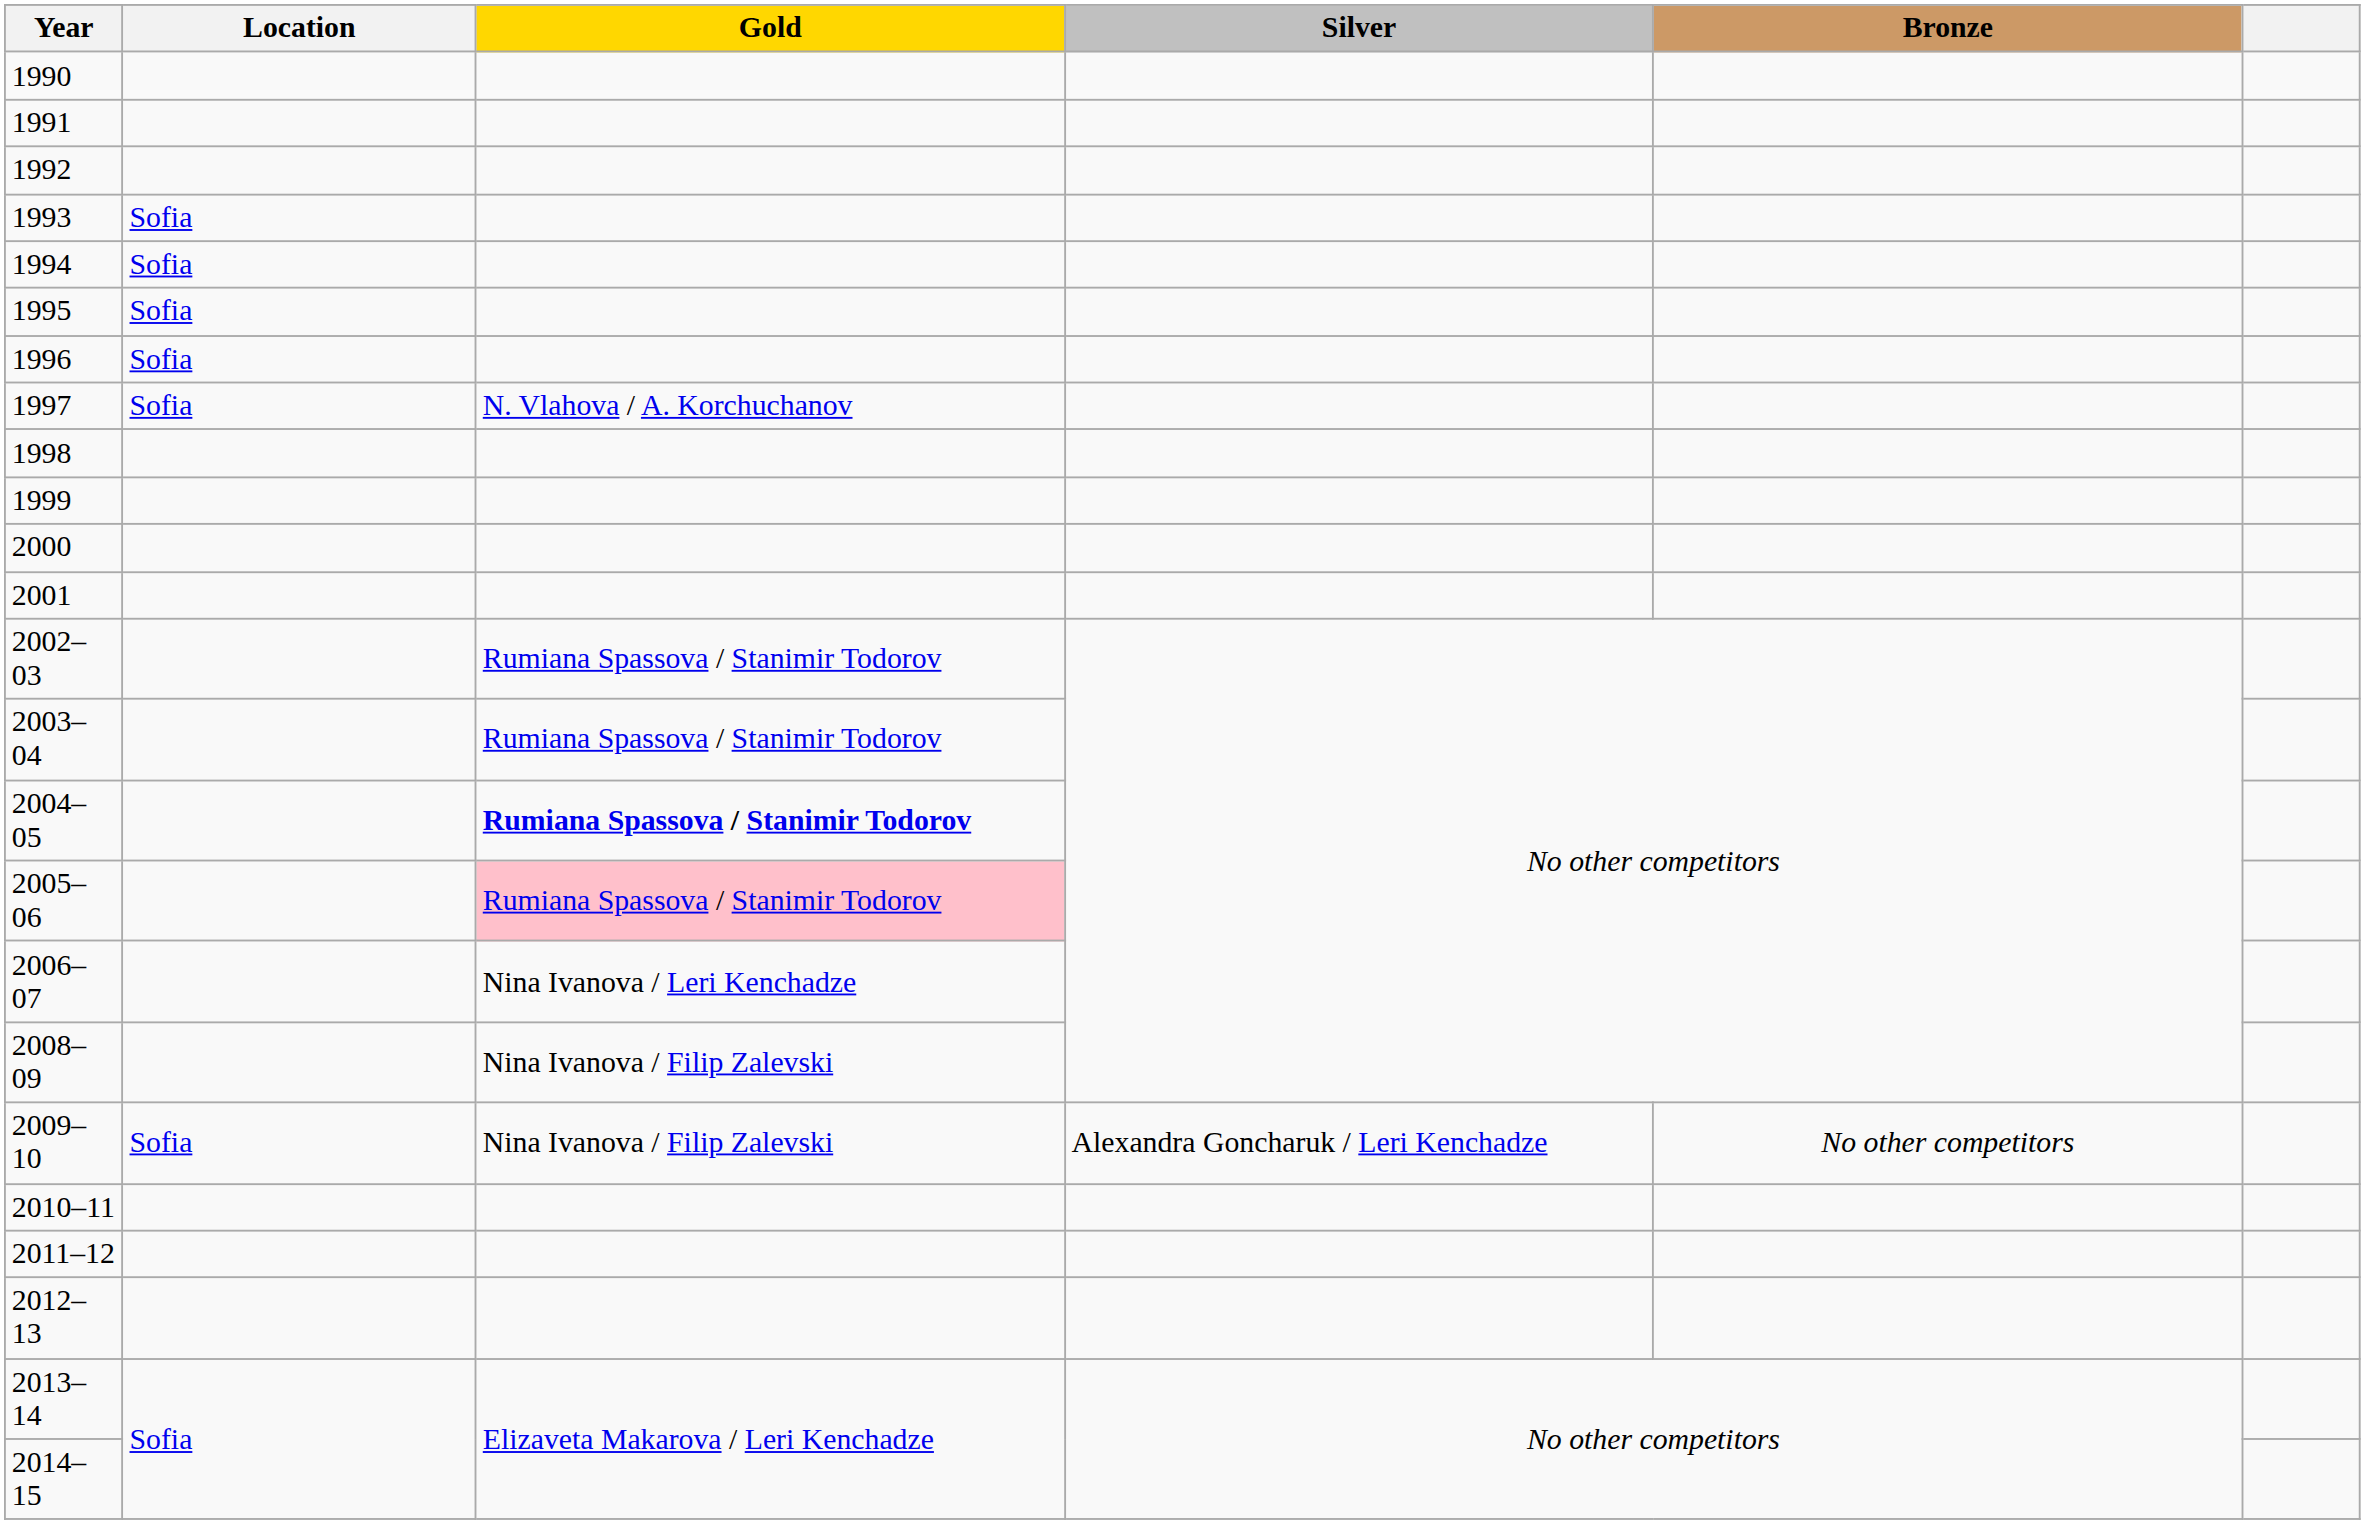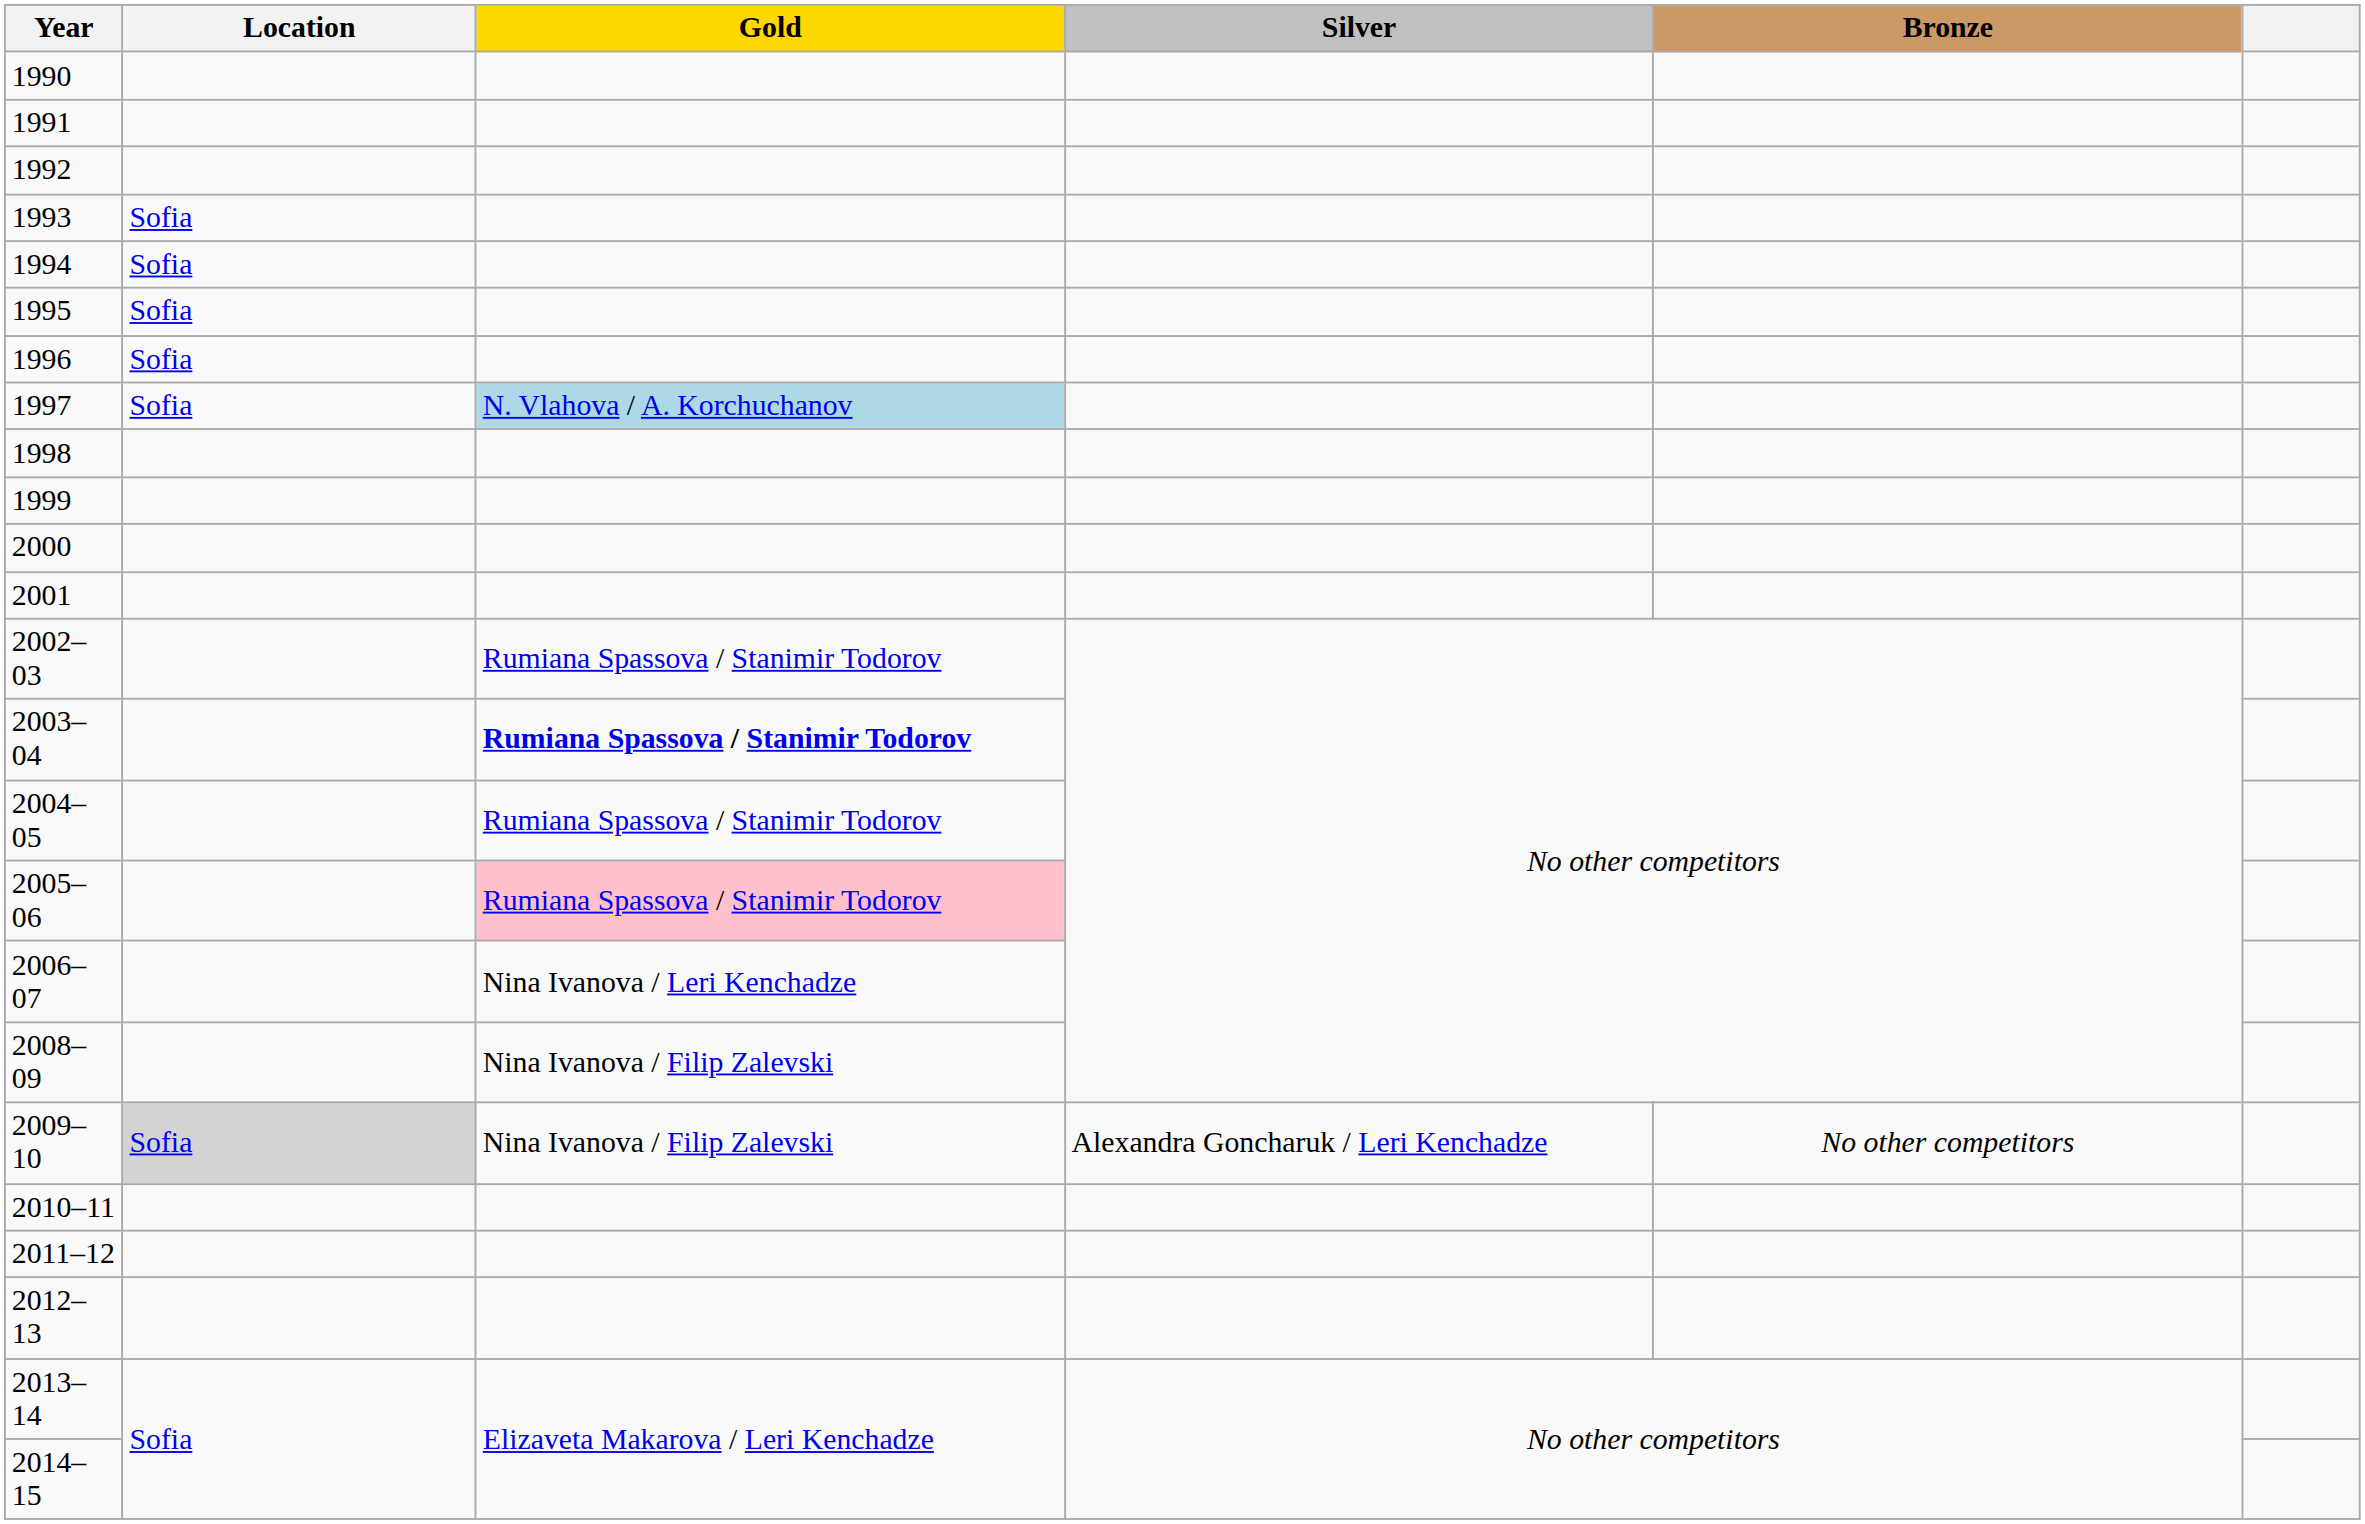(668, 405) no background -> (668, 405) lightblue background
(712, 739) normal -> (727, 739) bold
(727, 819) bold -> (712, 819) normal
(161, 1142) no background -> (161, 1142) lightgrey background
